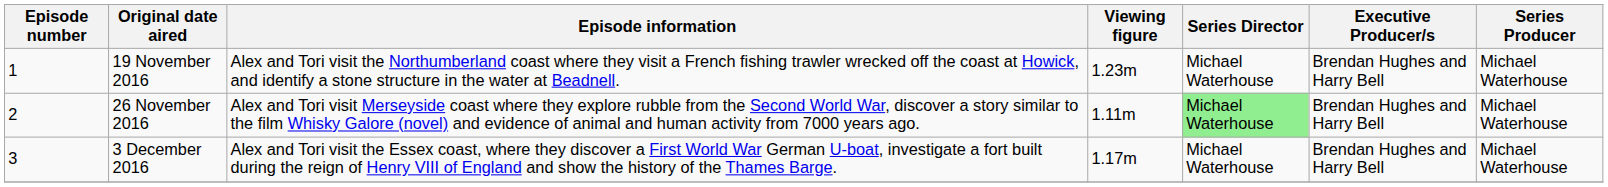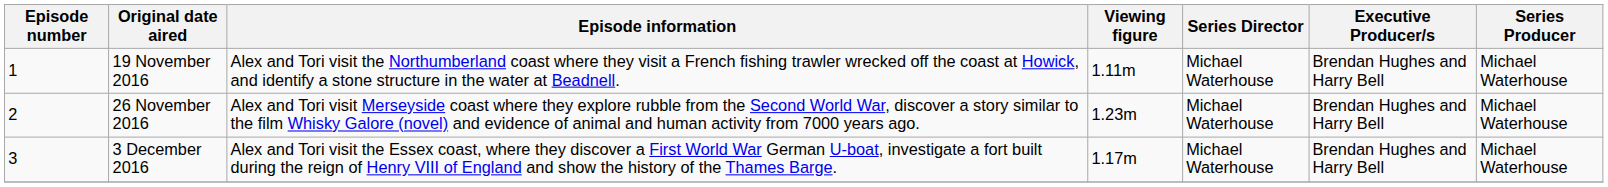(1114, 70) 1.23m -> (1114, 70) 1.11m
(1114, 115) 1.11m -> (1114, 115) 1.23m
(1230, 115) lightgreen background -> (1230, 115) no background
